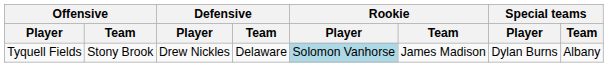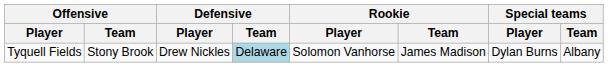(261, 52) no background -> (261, 52) lightblue background
(344, 52) lightblue background -> (344, 52) no background
